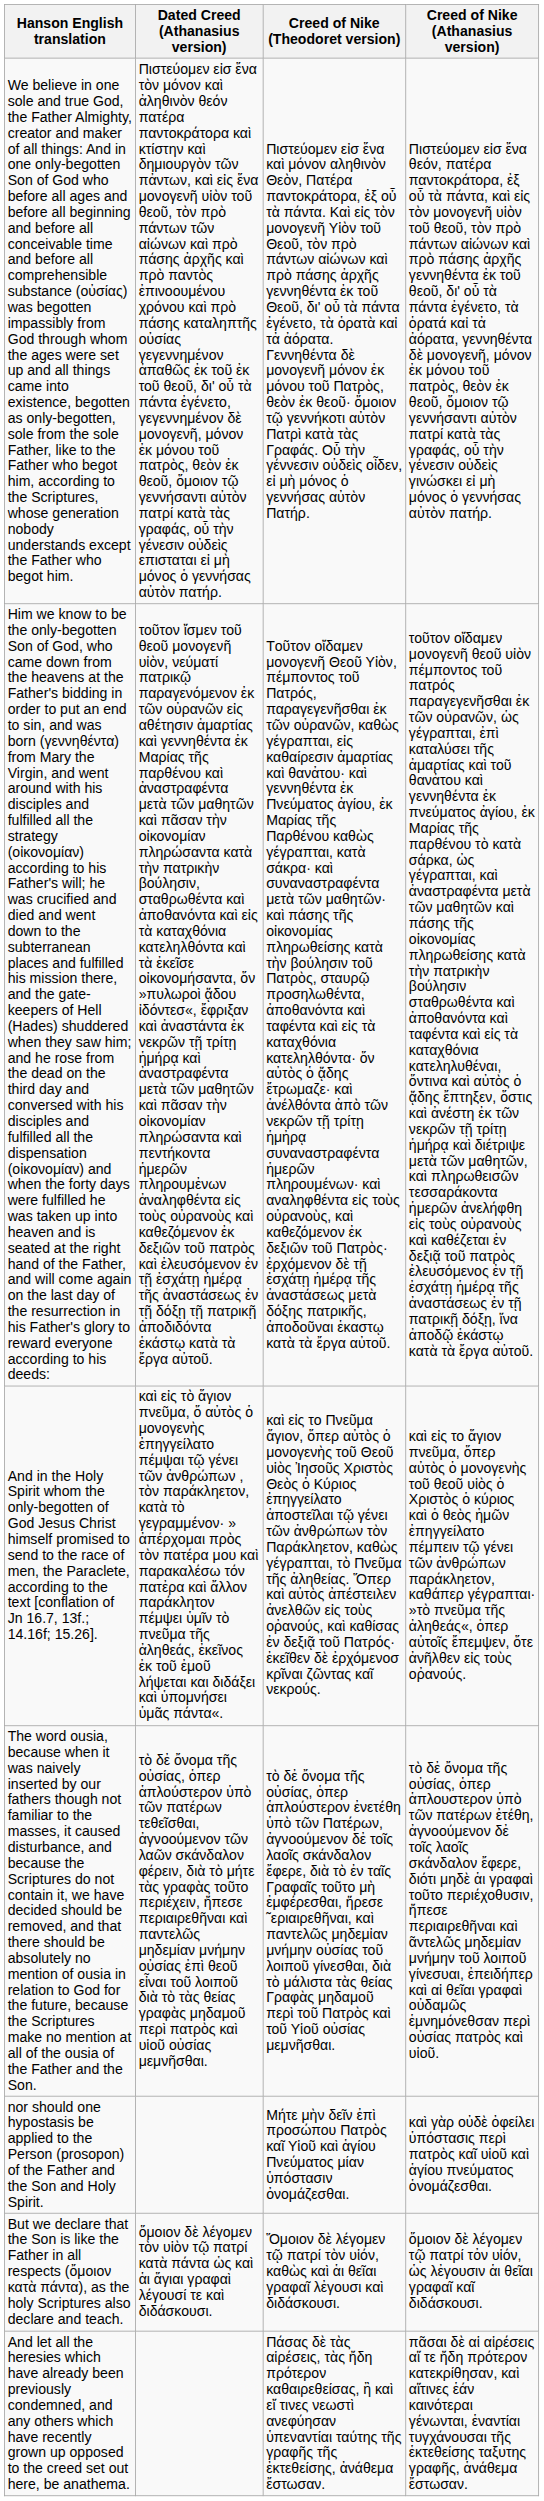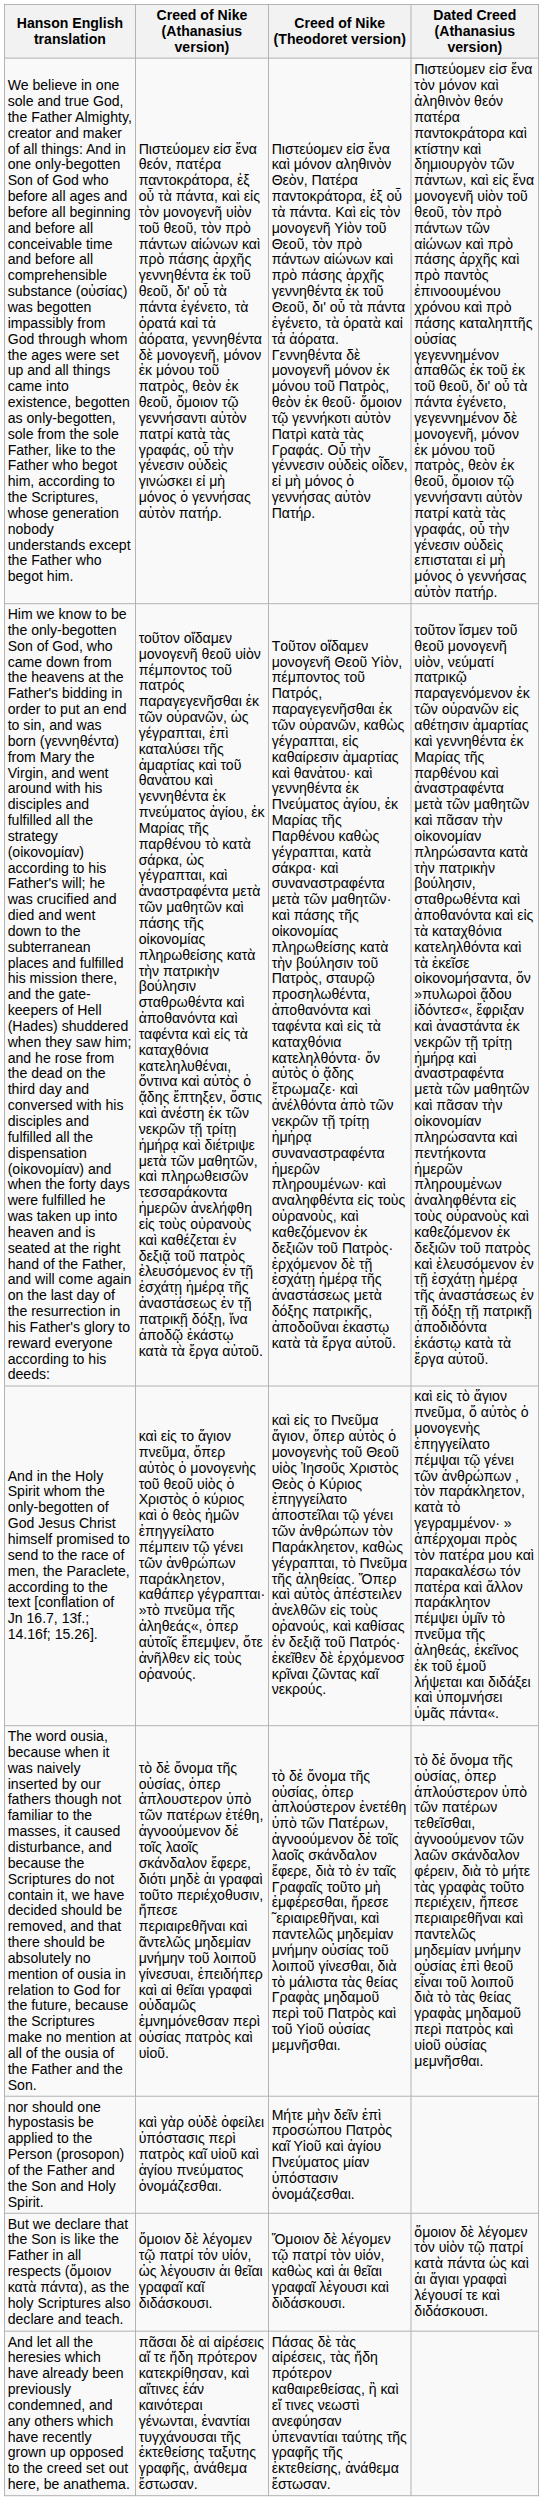columns swapped: (199, 31) <-> (472, 31)
